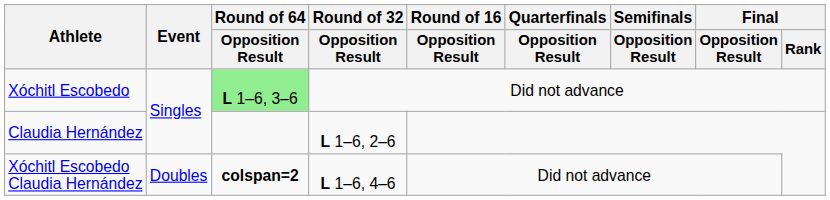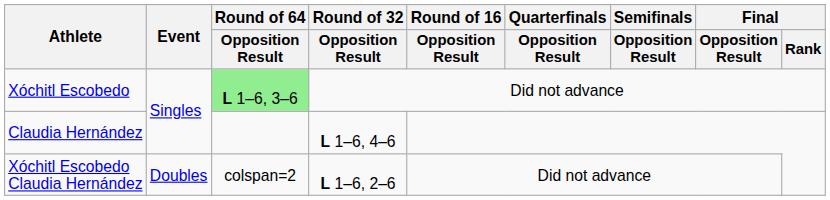(358, 142) L 1–6, 2–6 -> (358, 142) L 1–6, 4–6
(260, 175) bold -> (260, 175) normal
(358, 184) L 1–6, 4–6 -> (358, 184) L 1–6, 2–6
